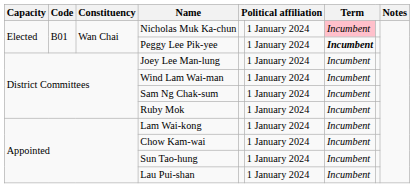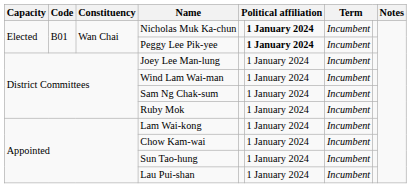(278, 28) normal -> (280, 28) bold
(349, 28) pink background -> (349, 28) no background
(278, 45) normal -> (280, 45) bold
(350, 45) bold -> (349, 45) normal
